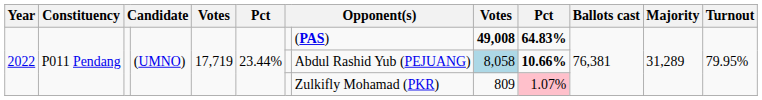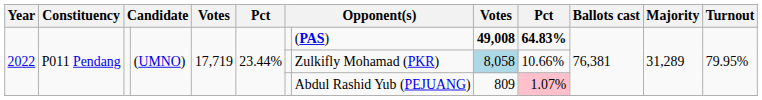(383, 61) Abdul Rashid Yub (PEJUANG) -> (367, 61) Zulkifly Mohamad (PKR)
(544, 61) bold -> (543, 61) normal
(367, 84) Zulkifly Mohamad (PKR) -> (383, 84) Abdul Rashid Yub (PEJUANG)
